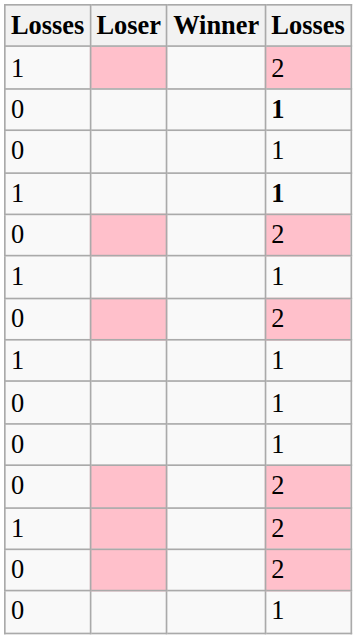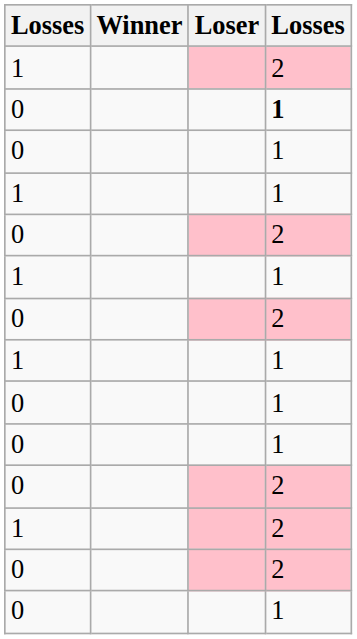columns swapped: (216, 25) <-> (129, 25)
(278, 192) bold -> (278, 192) normal
